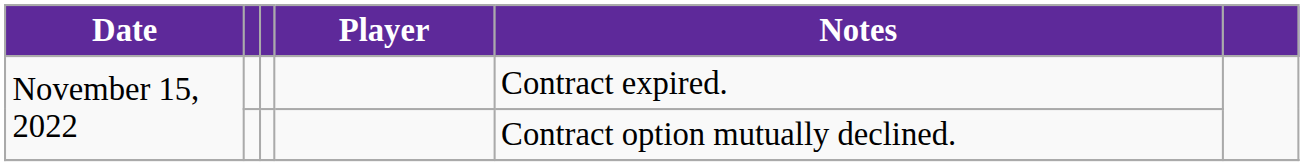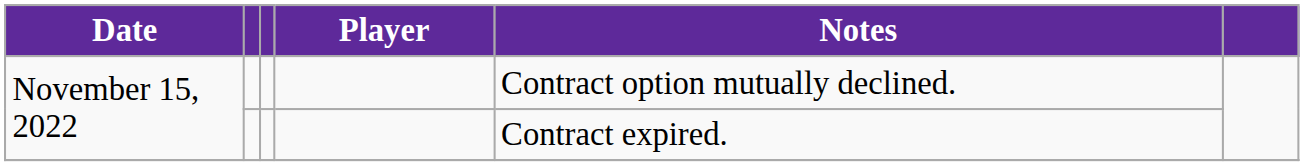(614, 82) Contract expired. -> (729, 82) Contract option mutually declined.
(729, 133) Contract option mutually declined. -> (614, 133) Contract expired.
